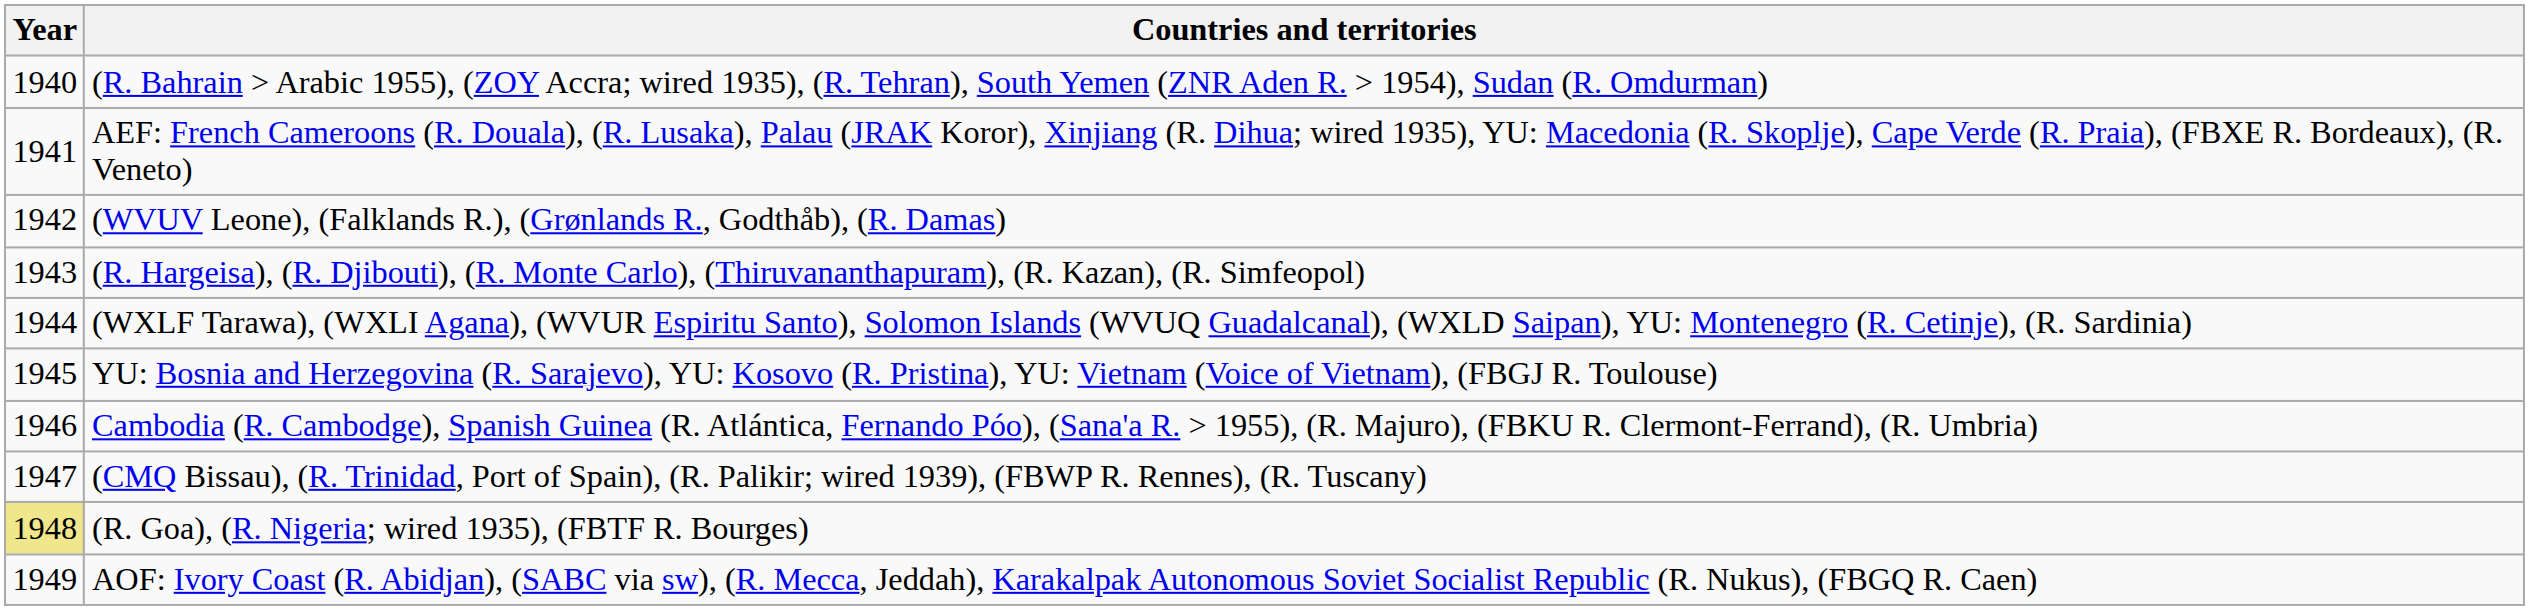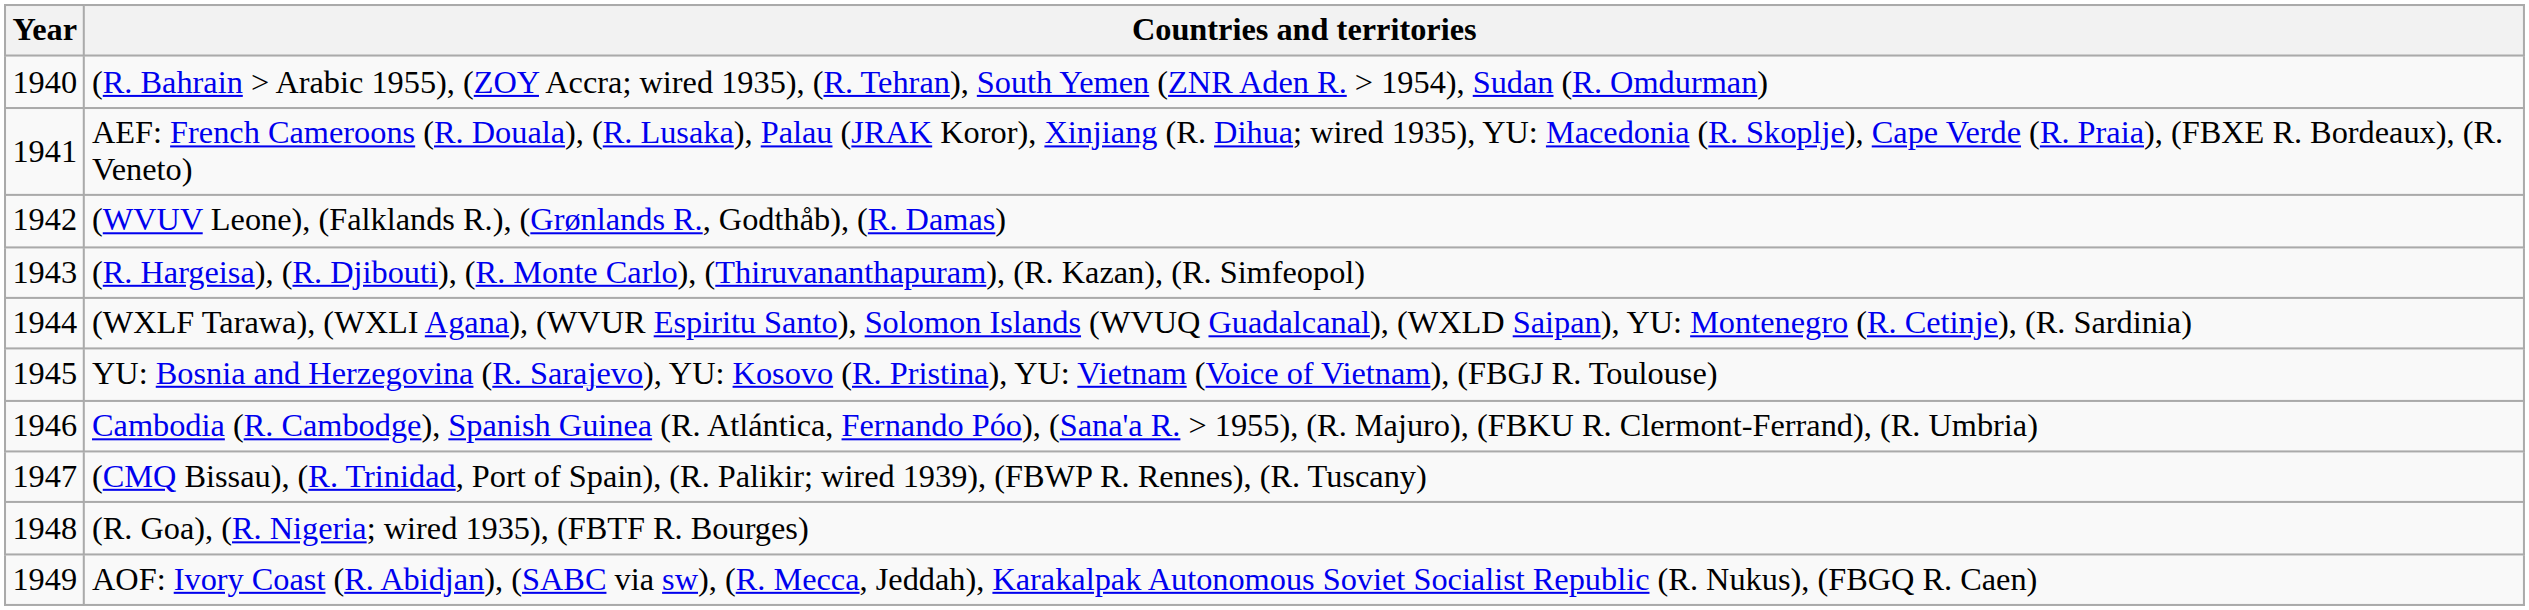(45, 527) khaki background -> (45, 527) no background
